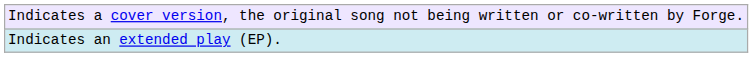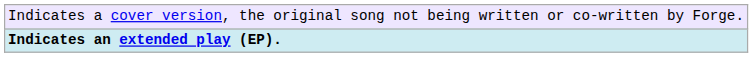(145, 40) normal -> (145, 40) bold
